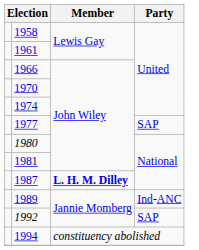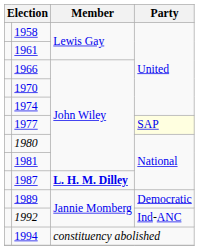(148, 124) no background -> (148, 124) lightyellow background
(159, 198) Ind-ANC -> (165, 198) Democratic
(148, 217) SAP -> (159, 217) Ind-ANC
